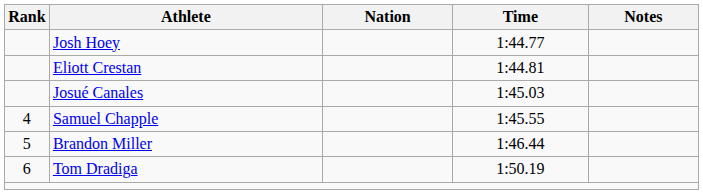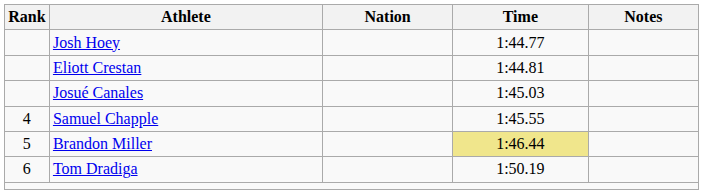(520, 144) no background -> (520, 144) khaki background
